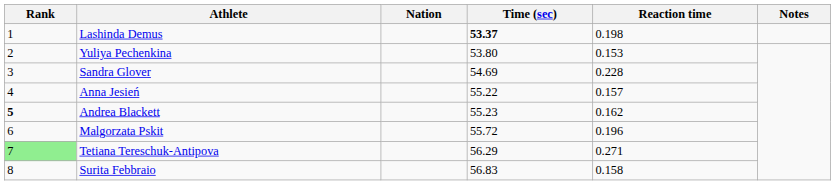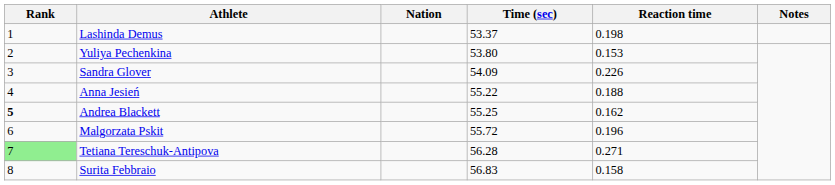(484, 33) bold -> (484, 33) normal
(484, 72) 54.69 -> (484, 72) 54.09
(609, 72) 0.228 -> (609, 72) 0.226
(609, 92) 0.157 -> (609, 92) 0.188
(484, 111) 55.23 -> (484, 111) 55.25
(484, 151) 56.29 -> (484, 151) 56.28
